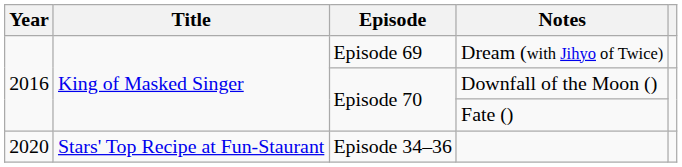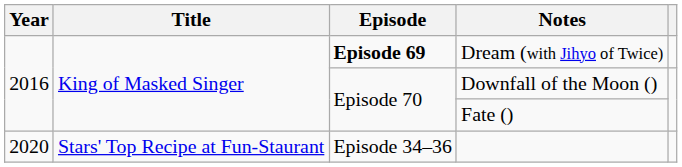(378, 51) normal -> (380, 51) bold
